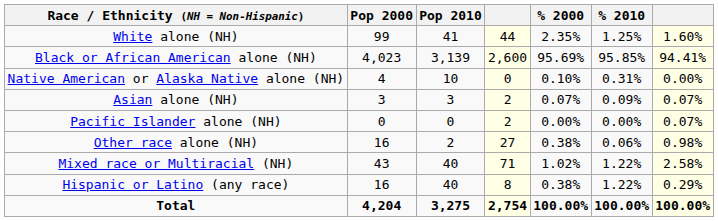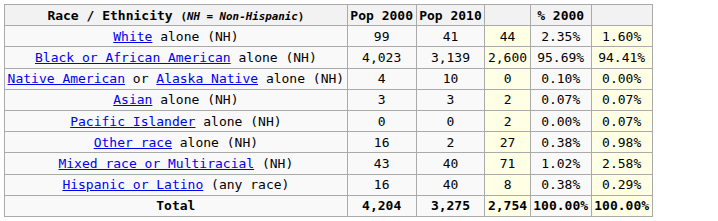- column: (622, 15)
